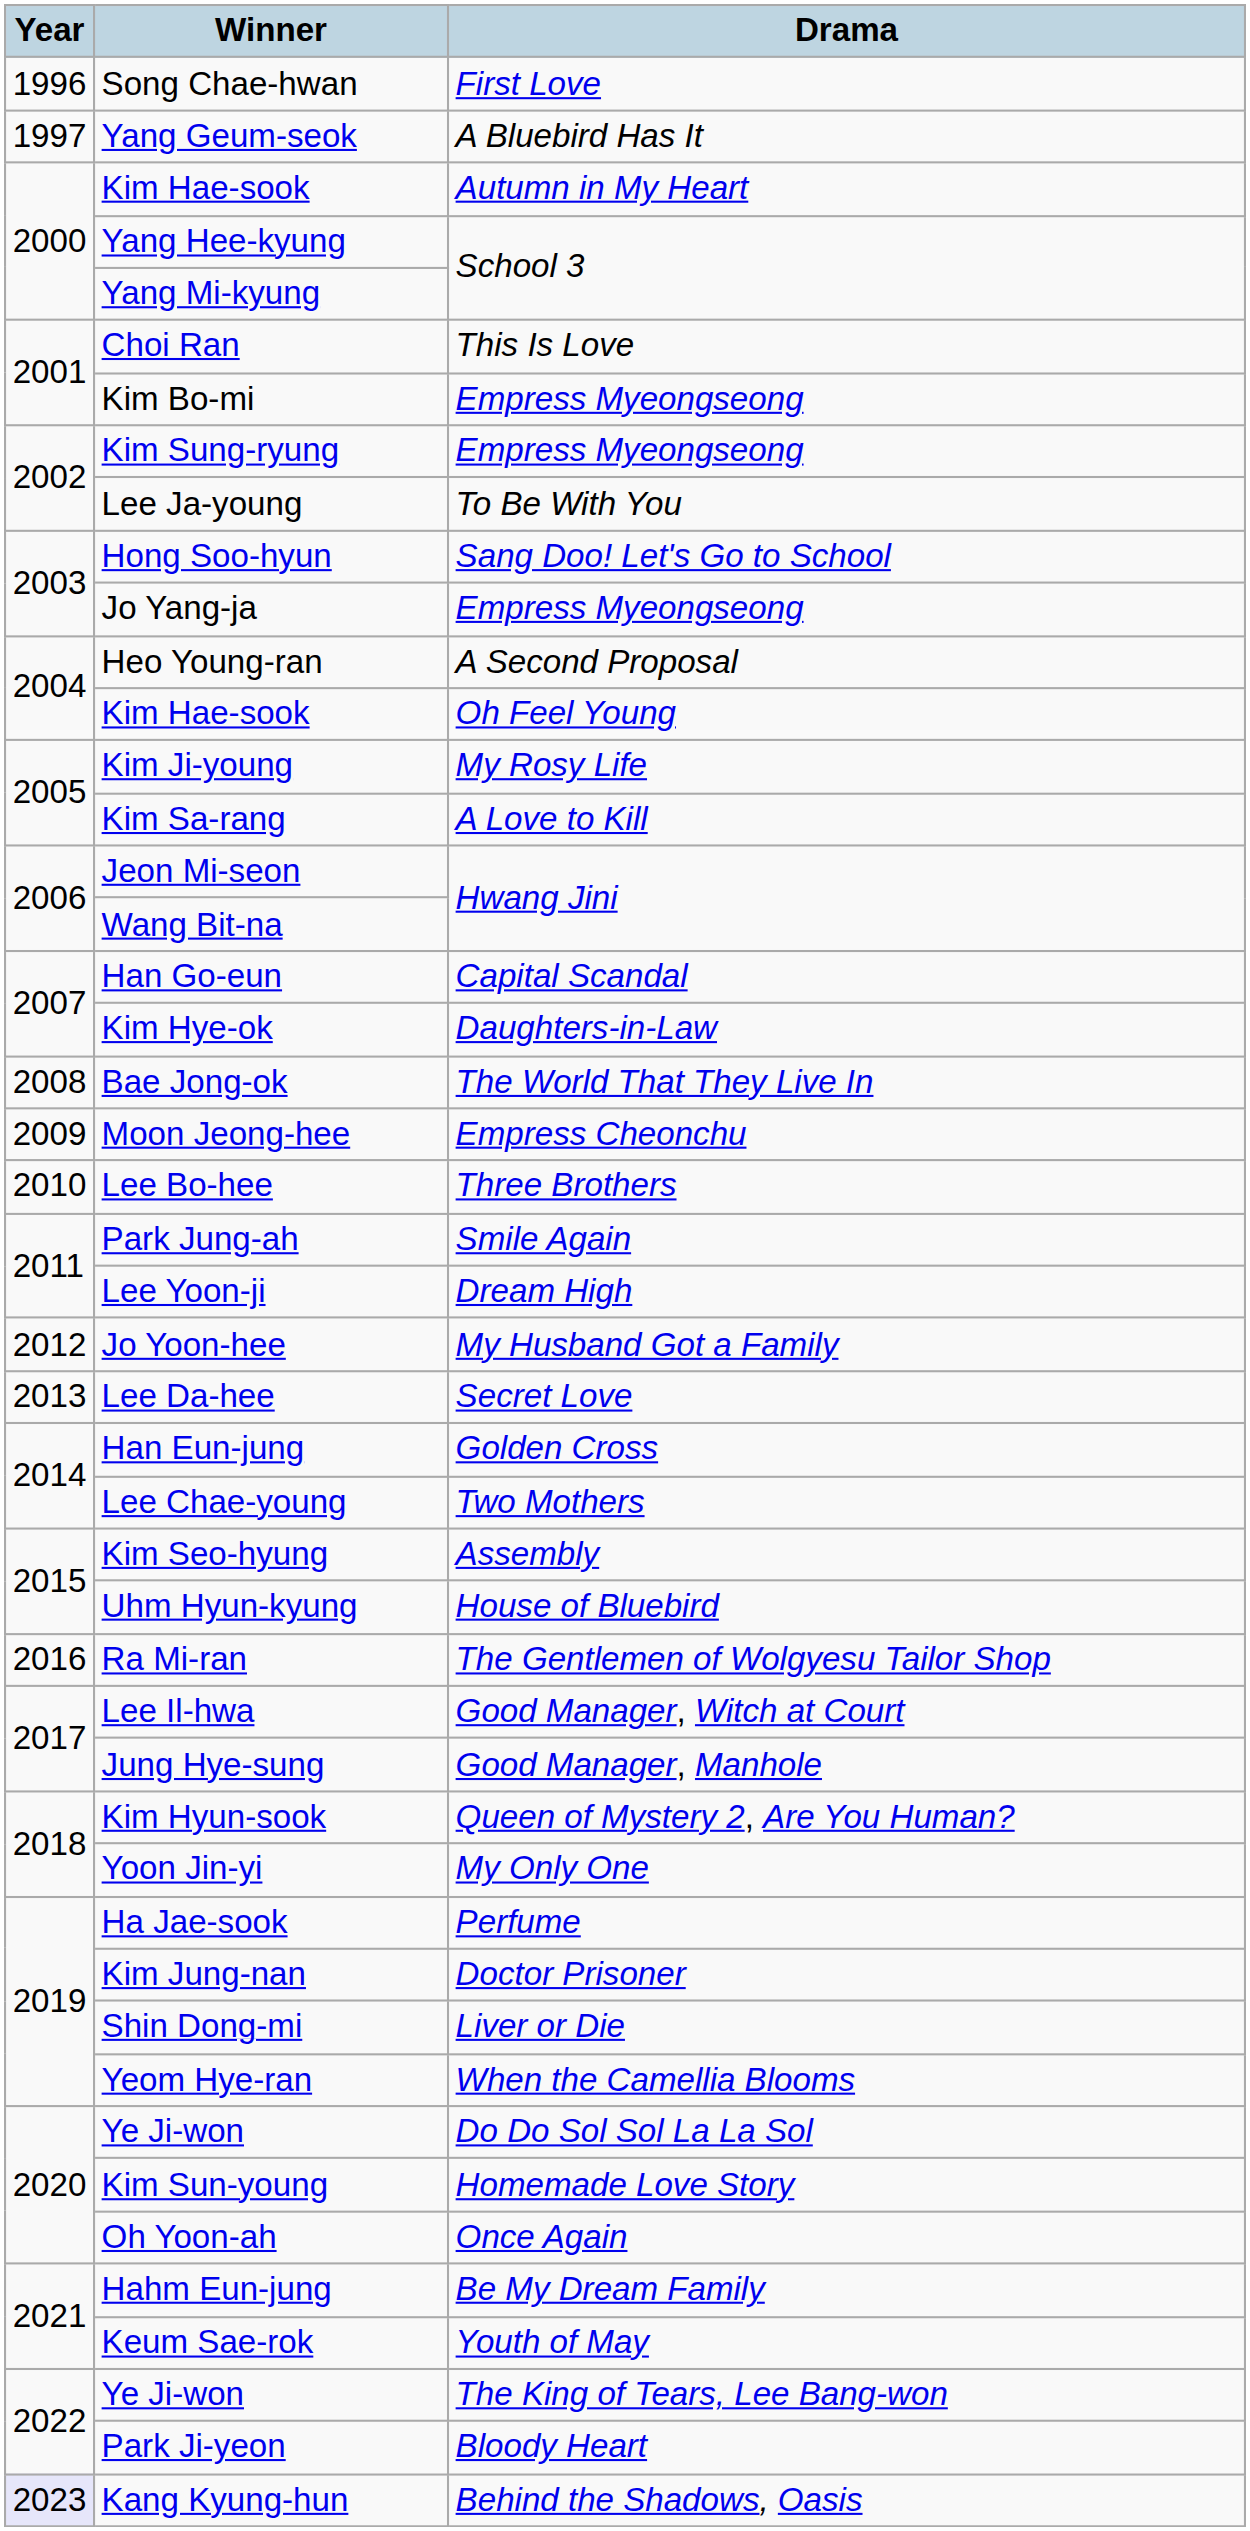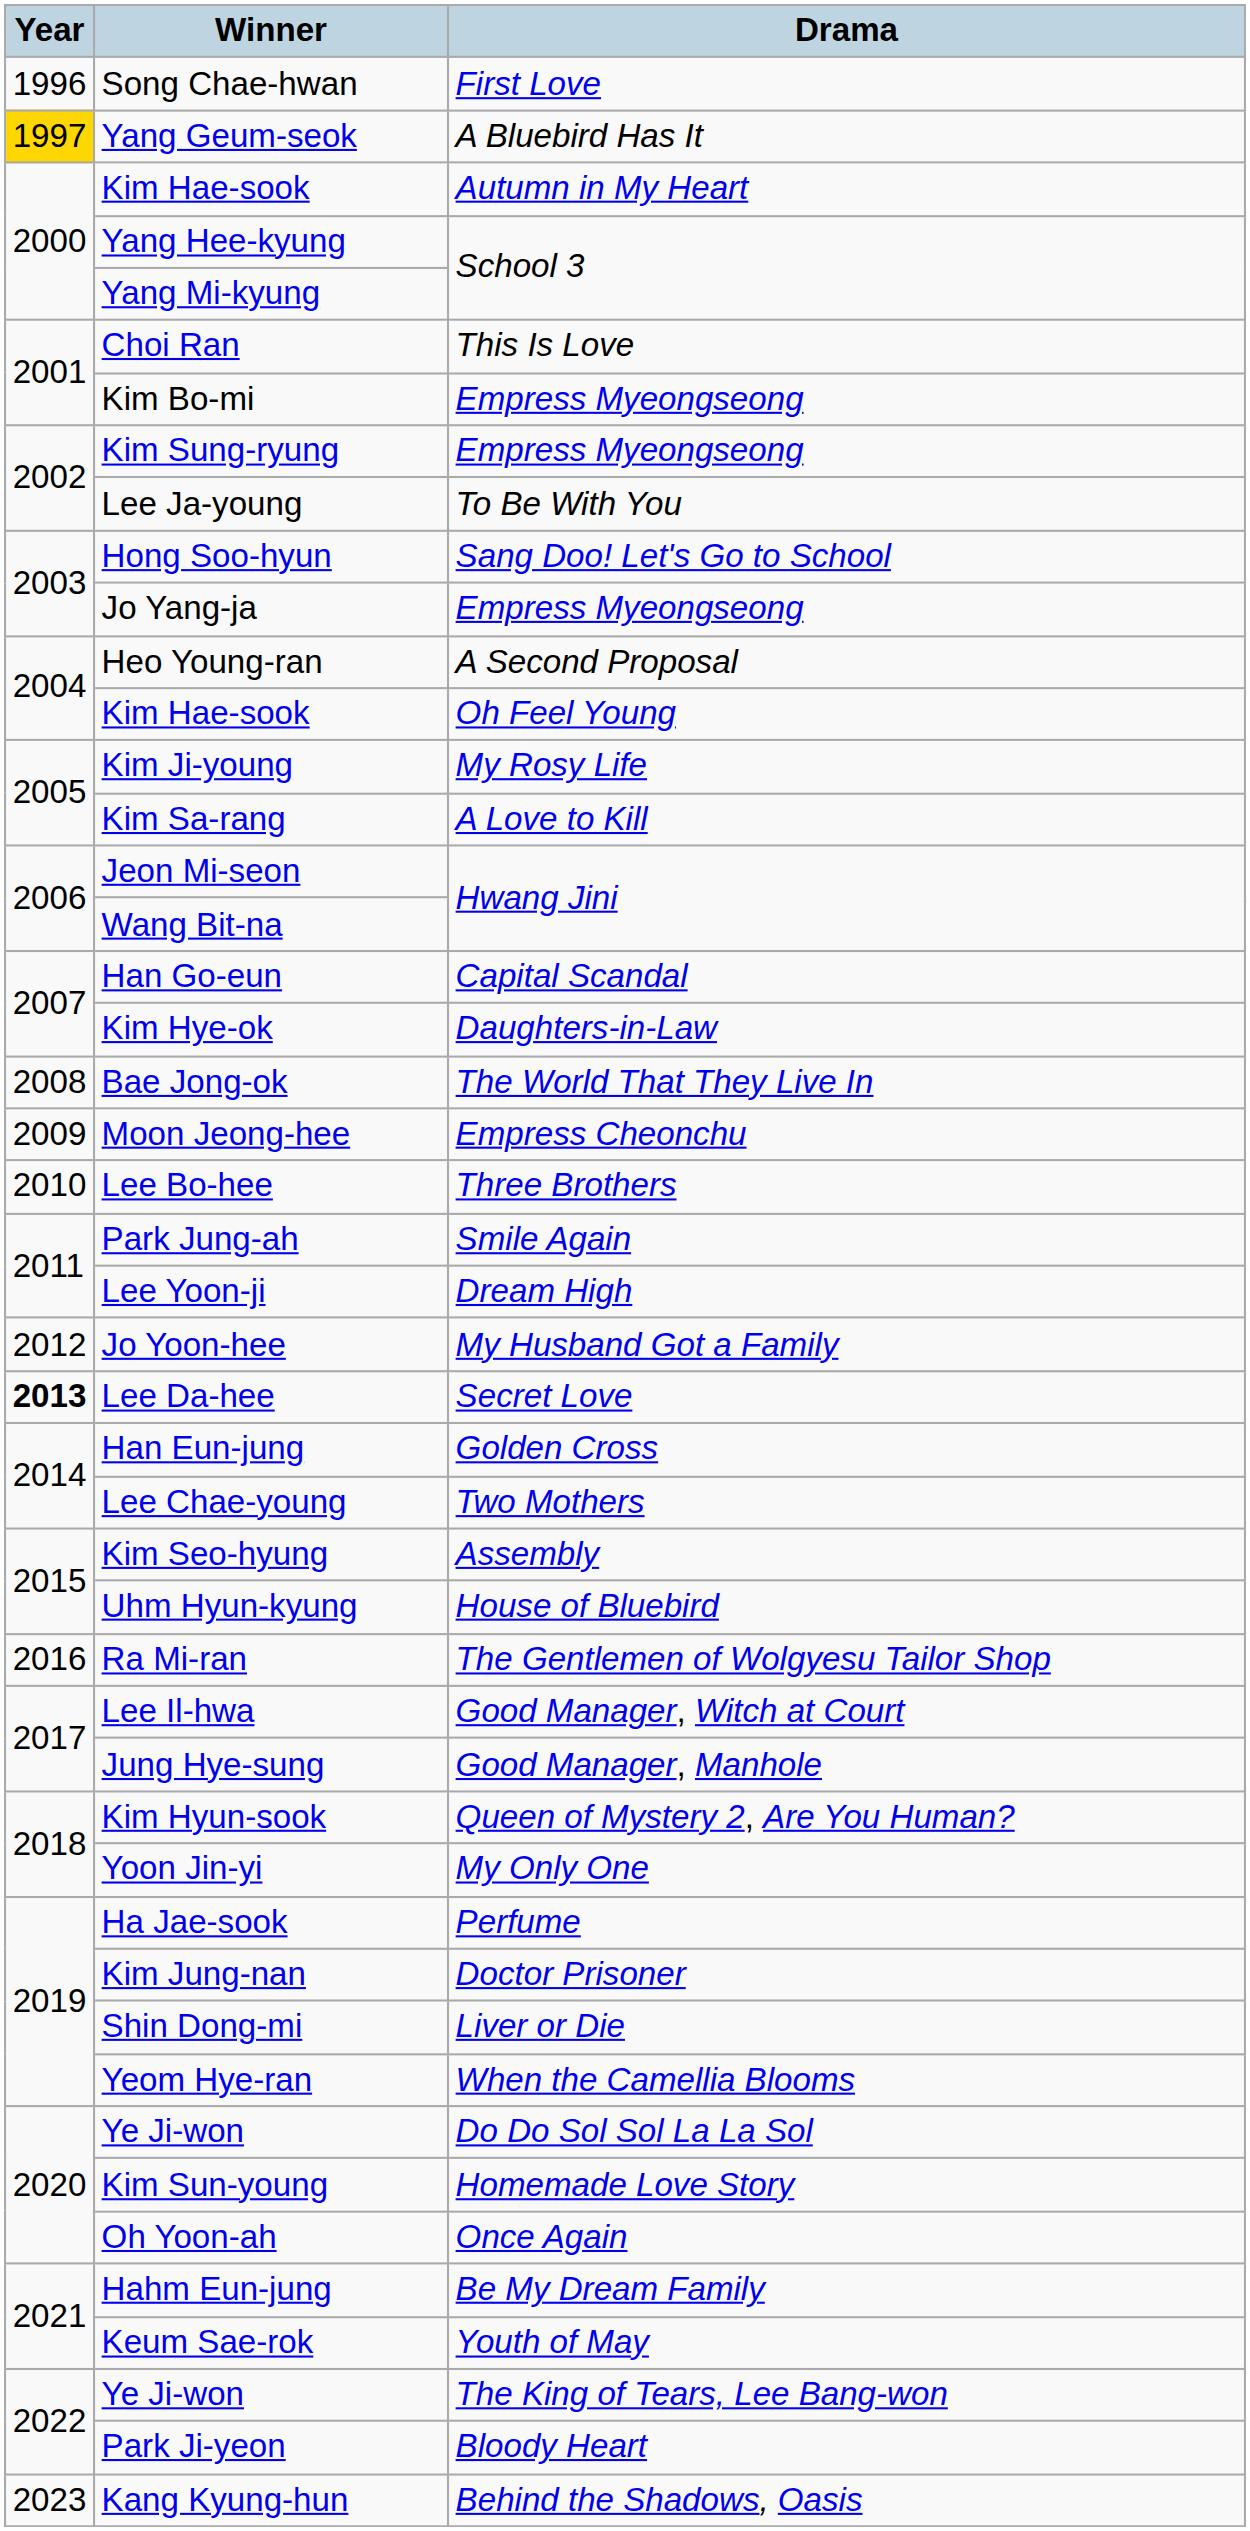(50, 135) no background -> (50, 135) gold background
(50, 1396) normal -> (50, 1396) bold
(50, 2499) lavender background -> (50, 2499) no background
